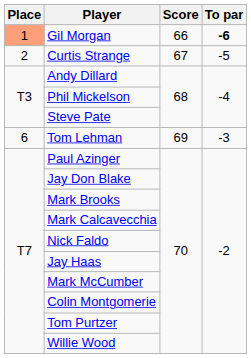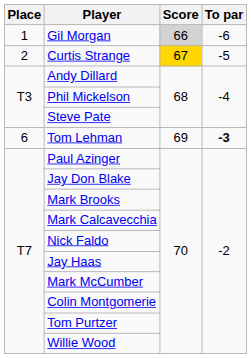(24, 35) lightsalmon background -> (24, 35) no background
(181, 35) no background -> (181, 35) lightgrey background
(224, 35) bold -> (224, 35) normal
(181, 55) no background -> (181, 55) gold background
(224, 138) normal -> (224, 138) bold
